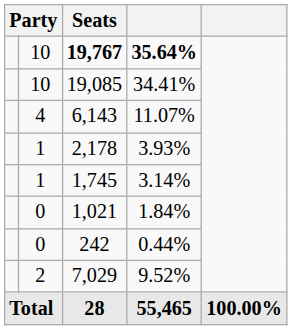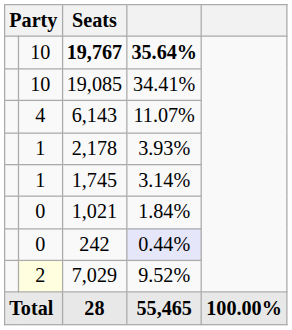(164, 244) no background -> (164, 244) lavender background
(40, 276) no background -> (40, 276) lightyellow background
